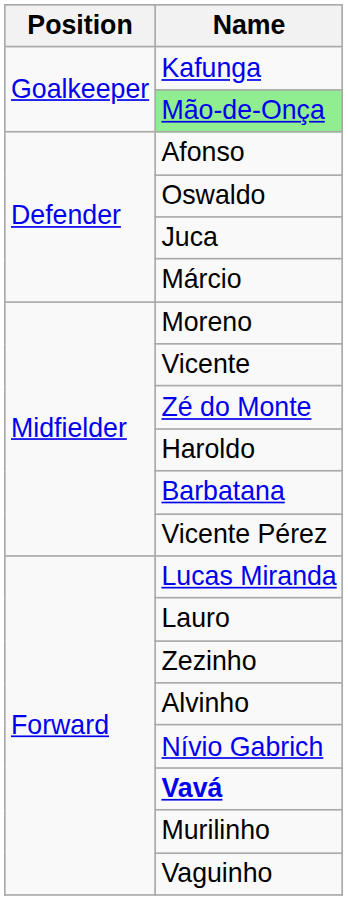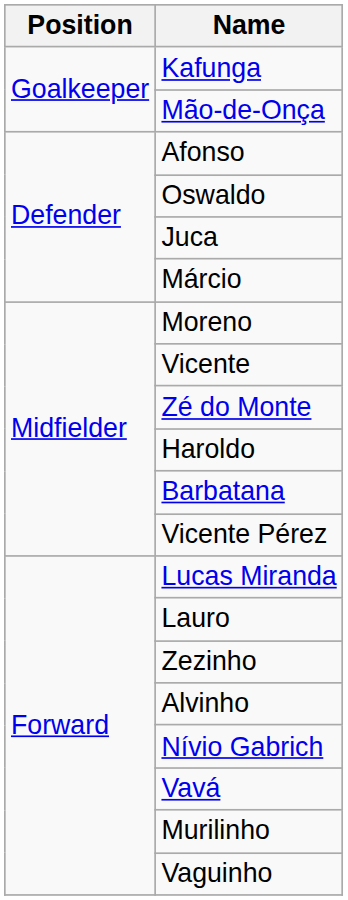(243, 110) lightgreen background -> (243, 110) no background
(192, 788) bold -> (191, 788) normal
